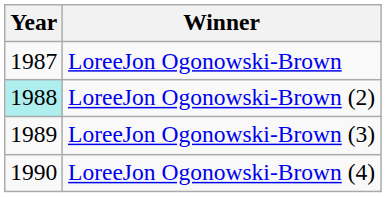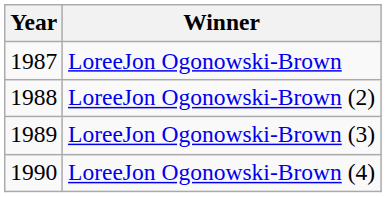(34, 97) paleturquoise background -> (34, 97) no background
